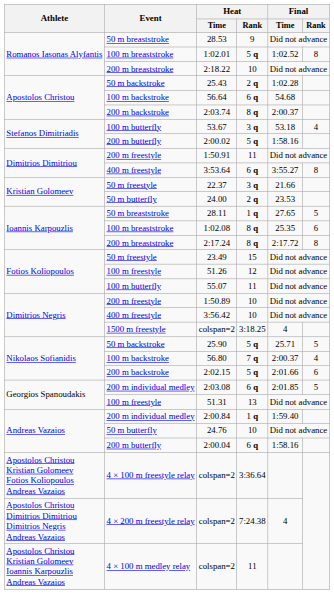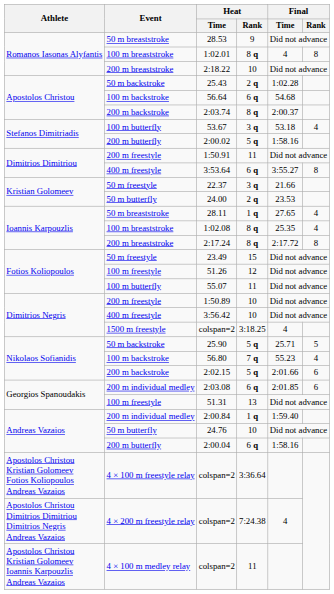(252, 54) 5 q -> (252, 54) 8 q
(285, 54) 1:02.52 -> (285, 54) 4
(316, 214) 5 -> (316, 214) 4
(316, 228) 6 -> (316, 228) 4
(285, 359) 2:00.37 -> (285, 359) 55.23
(316, 388) 5 -> (316, 388) 6
